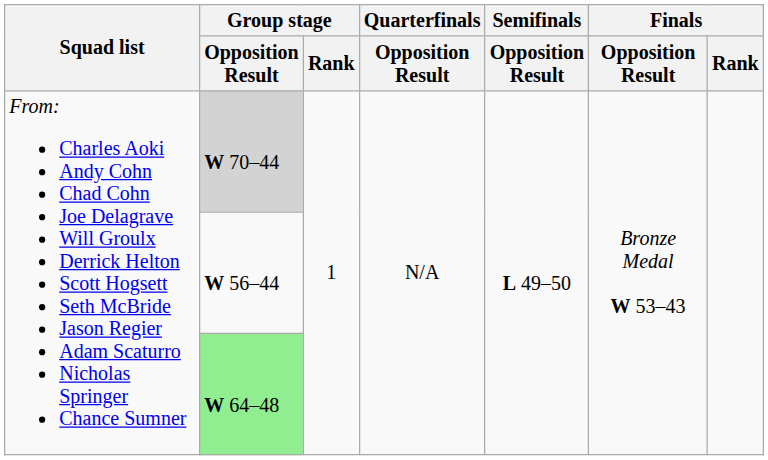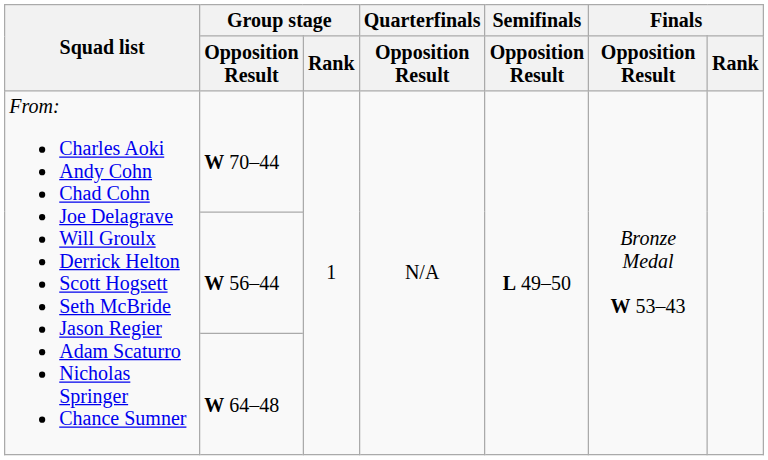(242, 162) lightgrey background -> (242, 162) no background
(242, 405) lightgreen background -> (242, 405) no background
